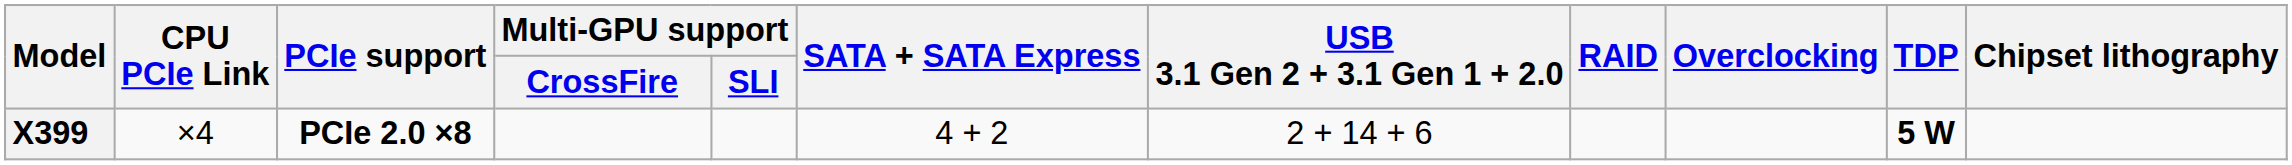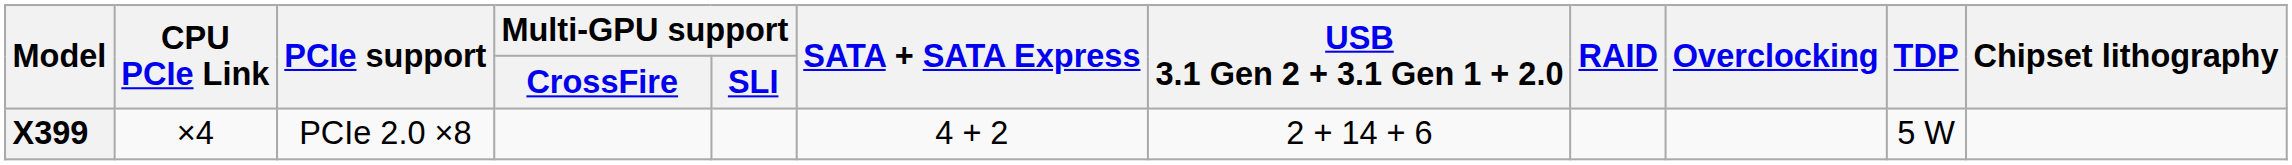(385, 133) bold -> (385, 133) normal
(1926, 133) bold -> (1926, 133) normal
